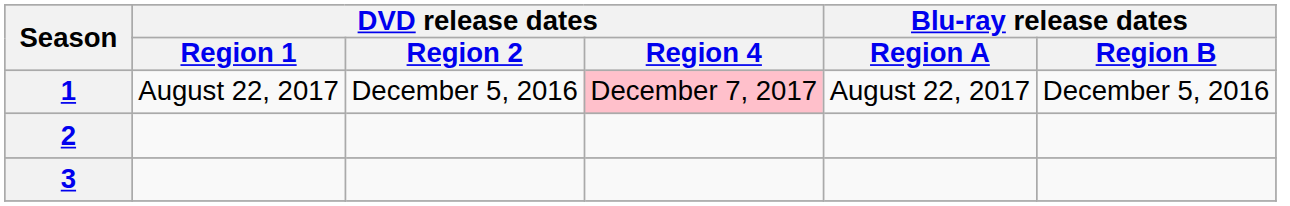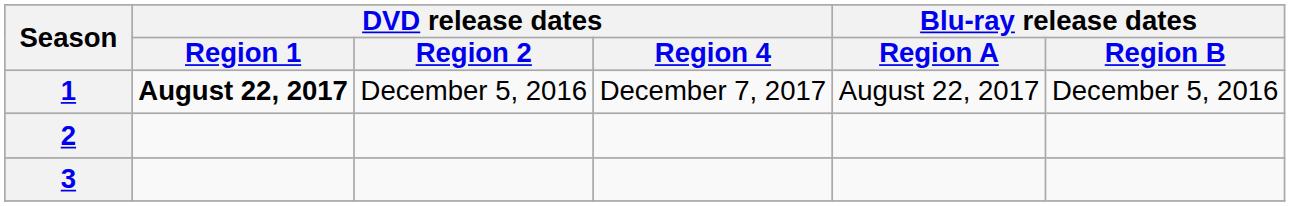(239, 91) normal -> (243, 91) bold
(704, 91) pink background -> (713, 91) no background
